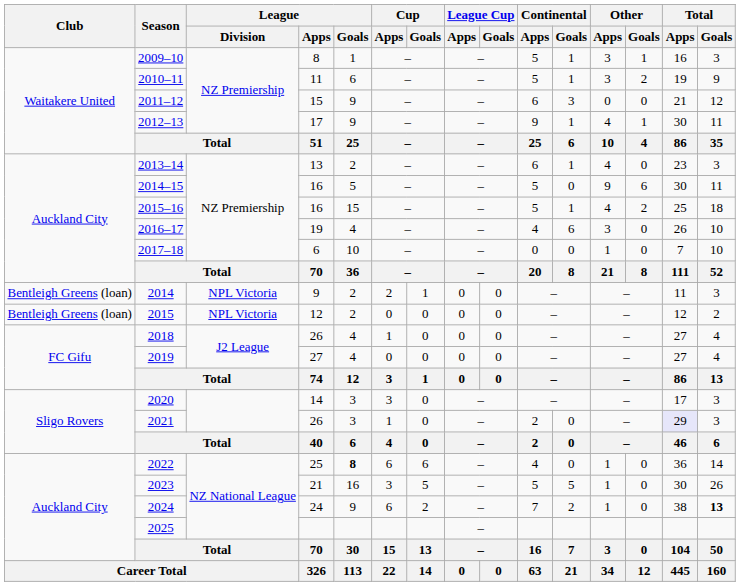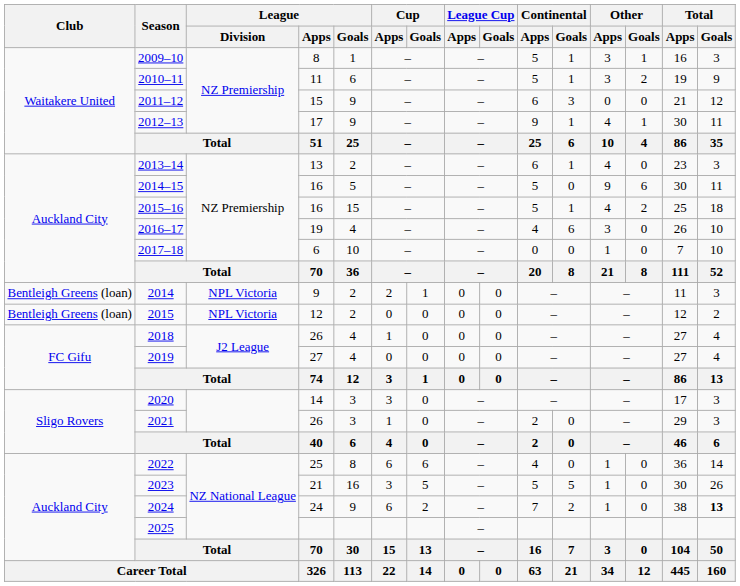(680, 421) lavender background -> (680, 421) no background
(353, 464) bold -> (353, 464) normal
